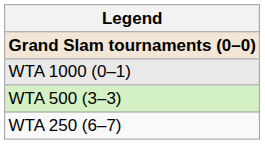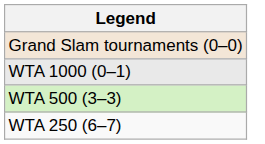(132, 45) bold -> (126, 45) normal
